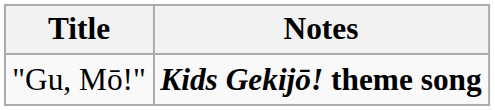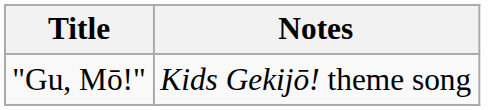(321, 79) bold -> (316, 79) normal
